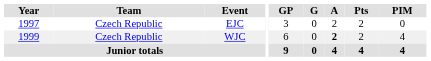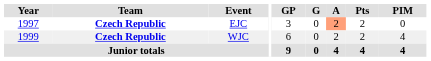(129, 23) normal -> (130, 23) bold
(334, 23) no background -> (336, 23) lightsalmon background
(129, 37) normal -> (130, 37) bold
(334, 37) bold -> (336, 37) normal
